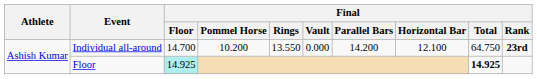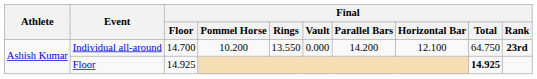(181, 65) paleturquoise background -> (181, 65) no background
